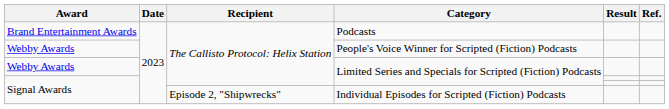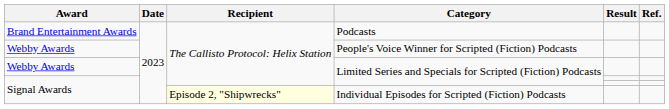(225, 94) no background -> (225, 94) lightyellow background
